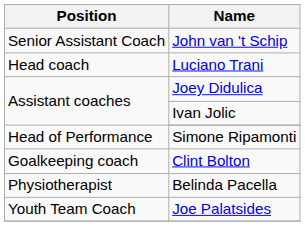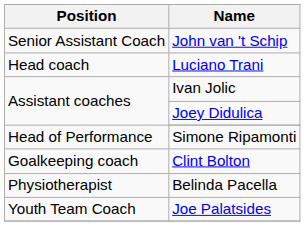(217, 88) Joey Didulica -> (204, 88) Ivan Jolic
(204, 112) Ivan Jolic -> (217, 112) Joey Didulica
